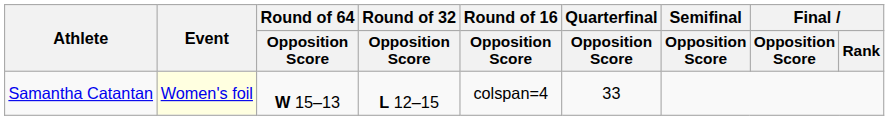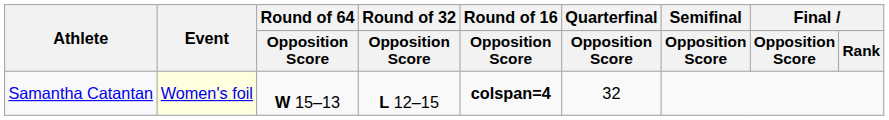(511, 94) normal -> (511, 94) bold
(611, 94) 33 -> (611, 94) 32
